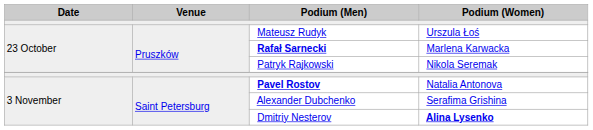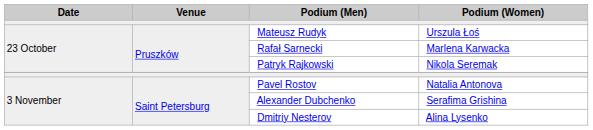(289, 49) bold -> (287, 49) normal
(286, 85) bold -> (284, 85) normal
(457, 117) bold -> (454, 117) normal
